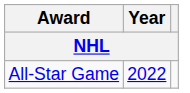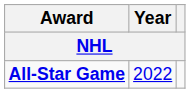(64, 74) normal -> (67, 74) bold
